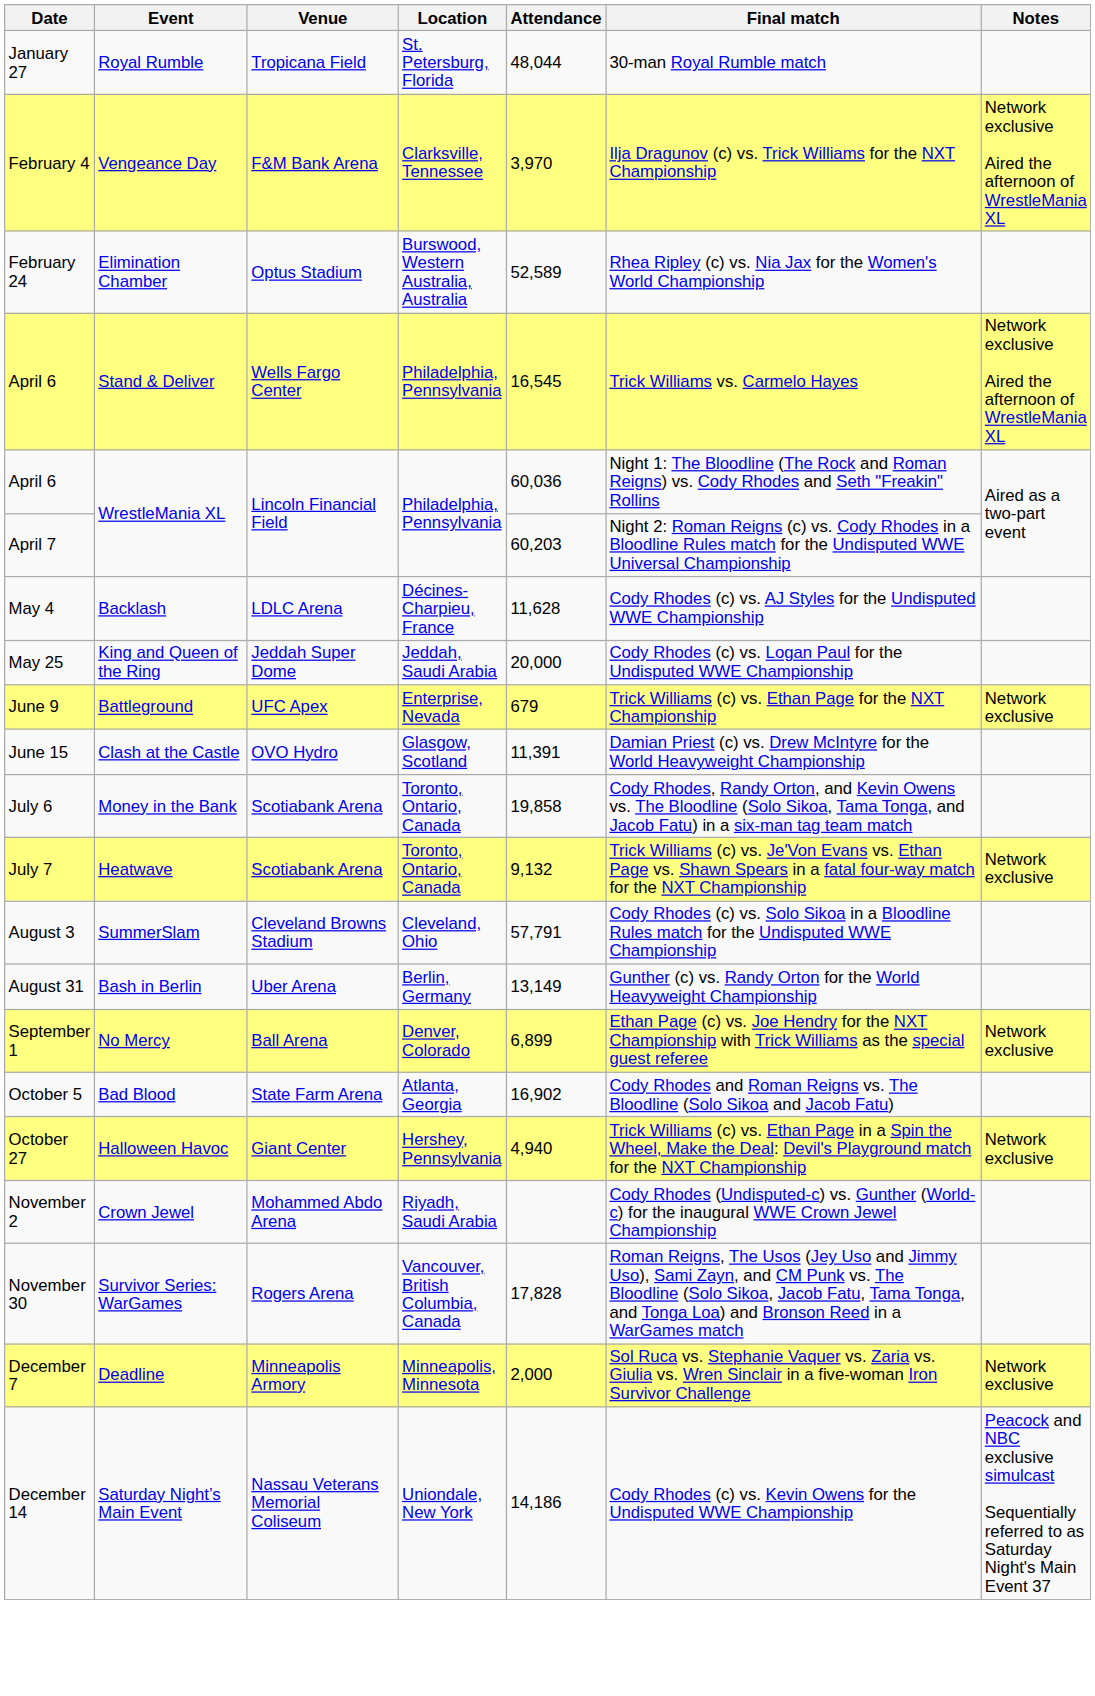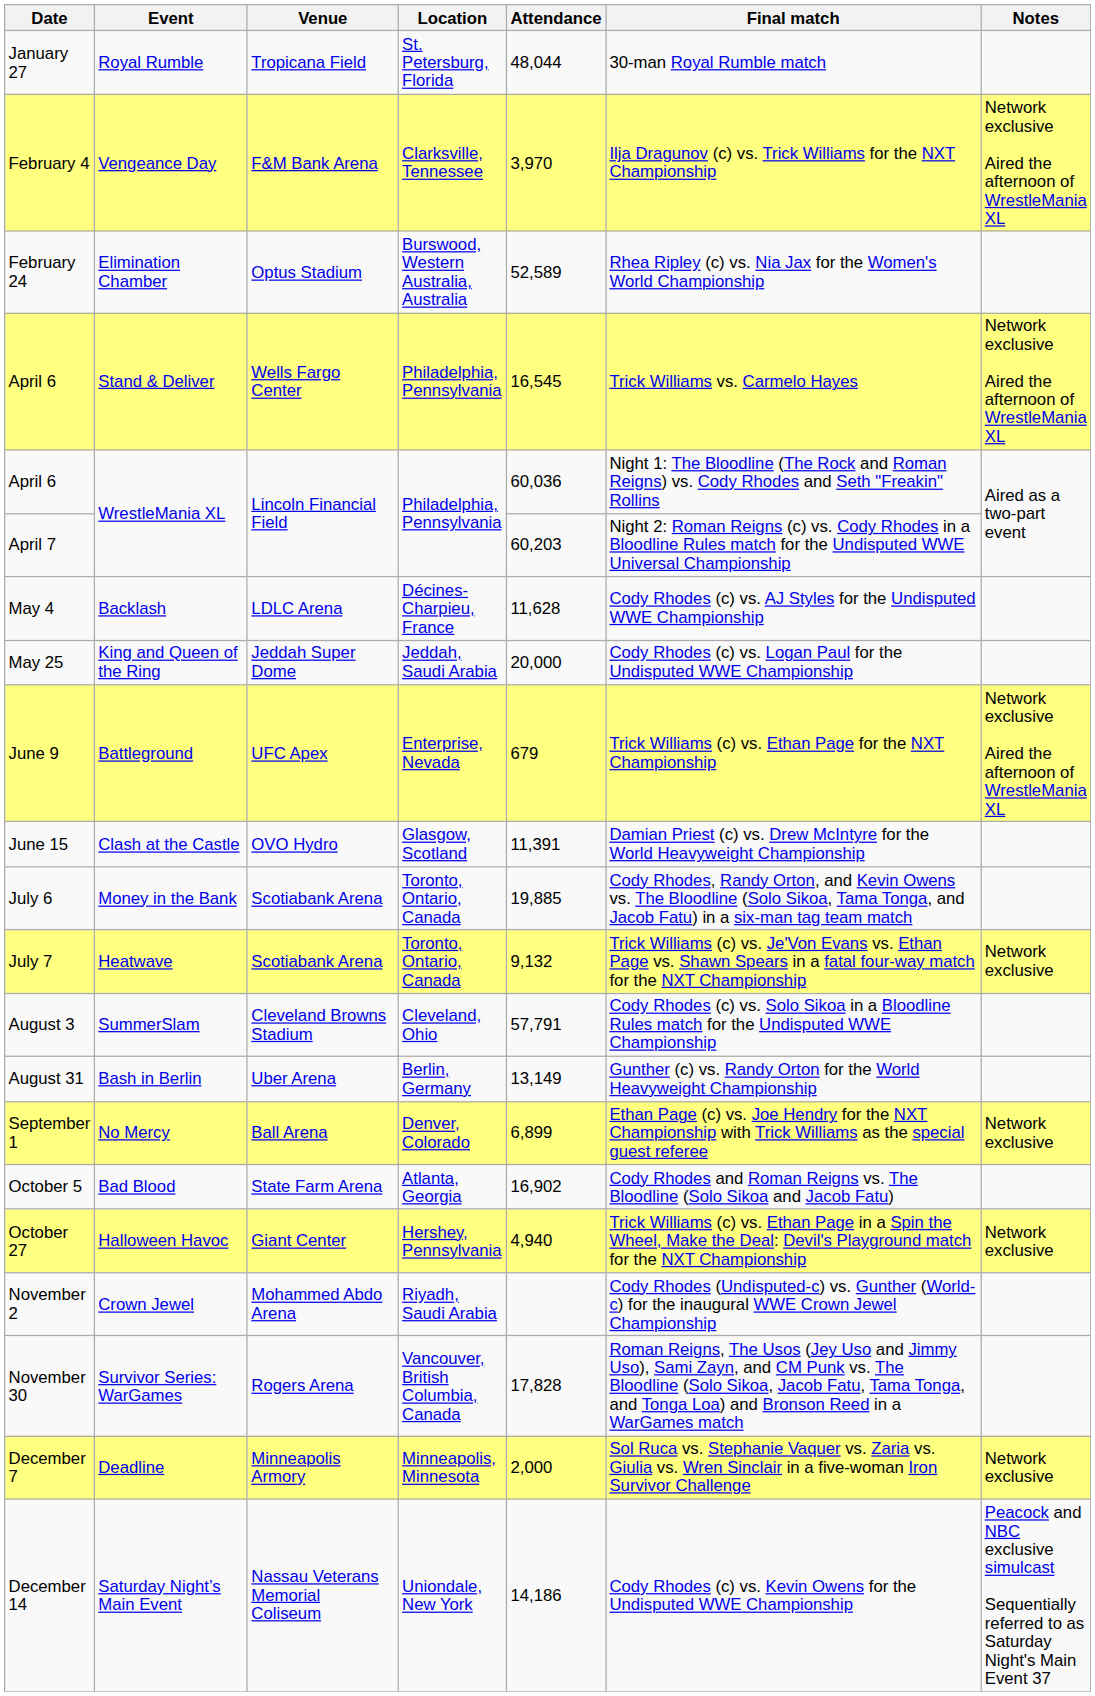(1019, 707) Network exclusive -> (1036, 753) Network exclusive Aired the afternoon of WrestleMania XL
(536, 806) 19,858 -> (536, 898) 19,885
